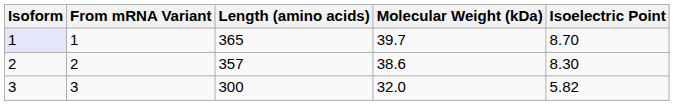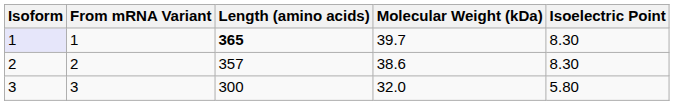(231, 40) normal -> (231, 40) bold
(564, 40) 8.70 -> (564, 40) 8.30
(564, 87) 5.82 -> (564, 87) 5.80
